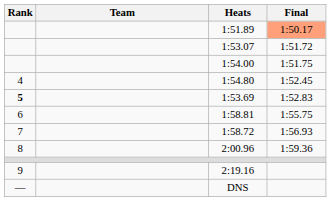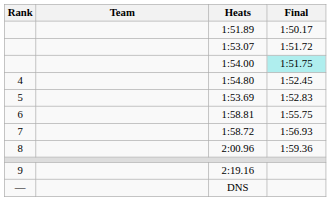(296, 30) lightsalmon background -> (296, 30) no background
(296, 64) no background -> (296, 64) paleturquoise background
(20, 98) bold -> (20, 98) normal
